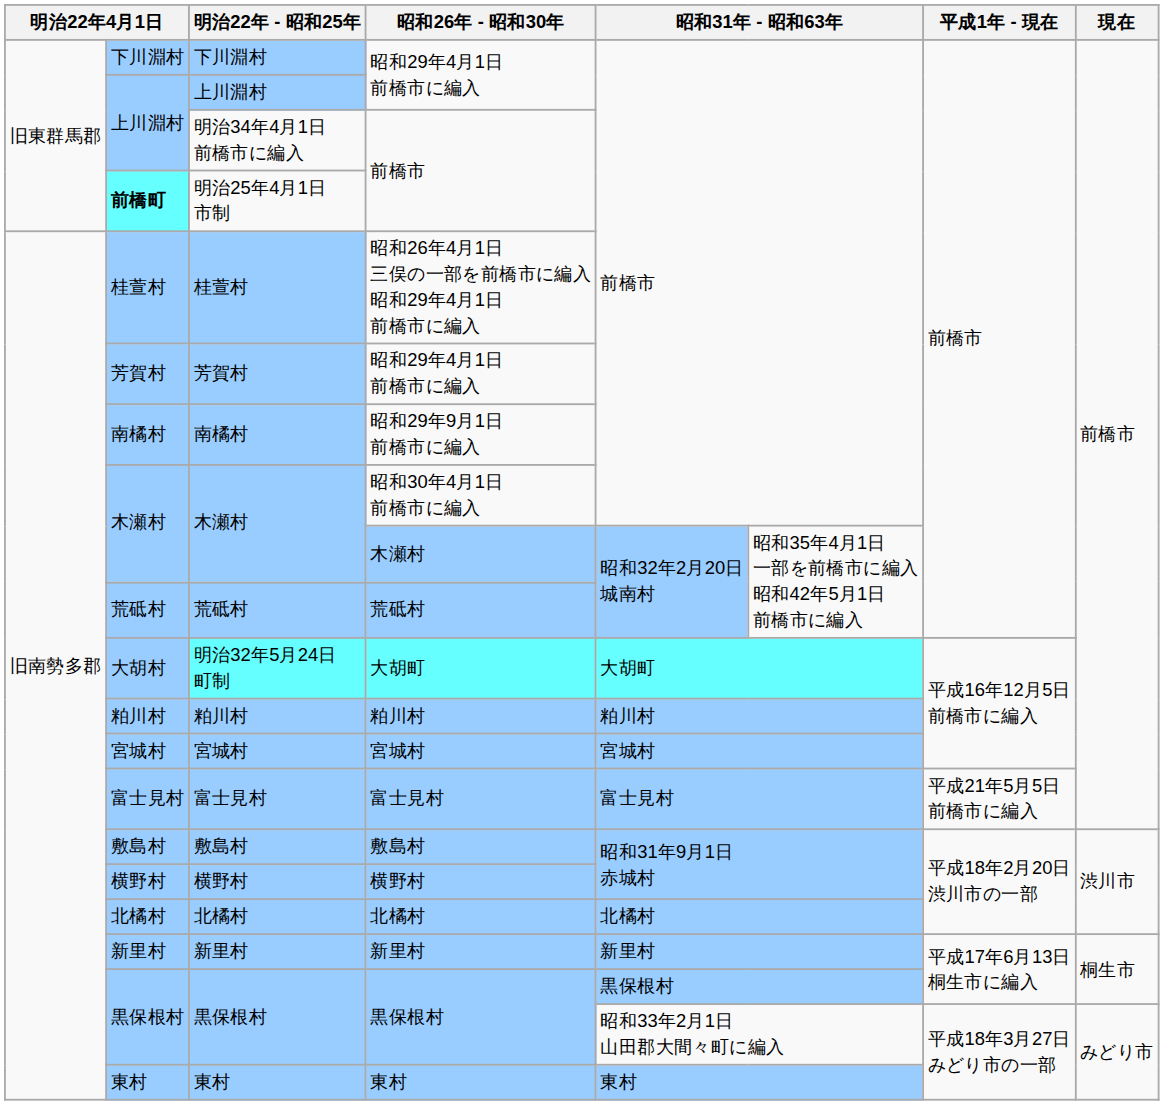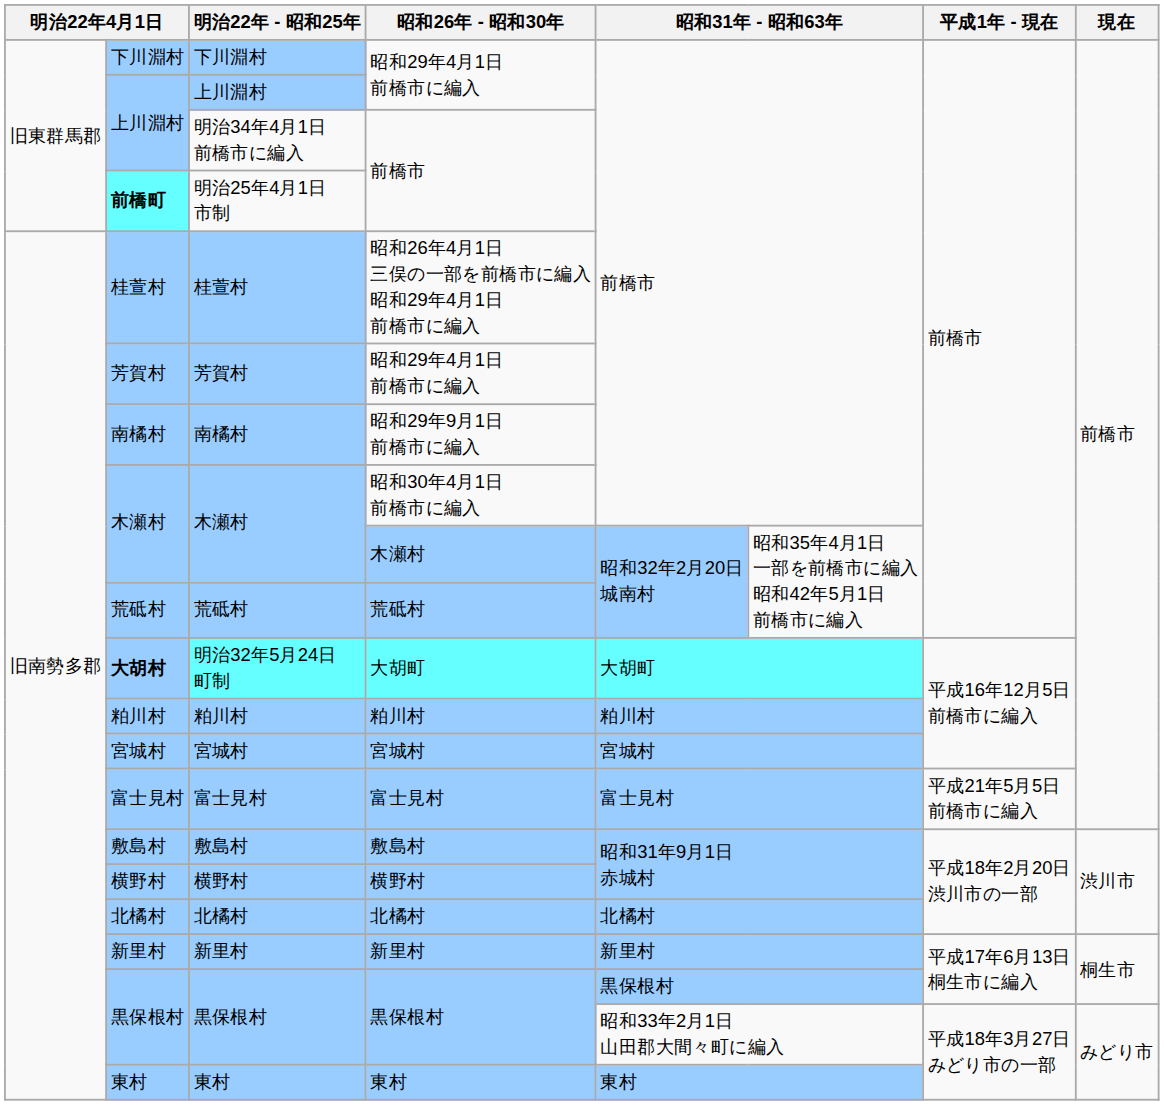(138, 667) normal -> (138, 667) bold
